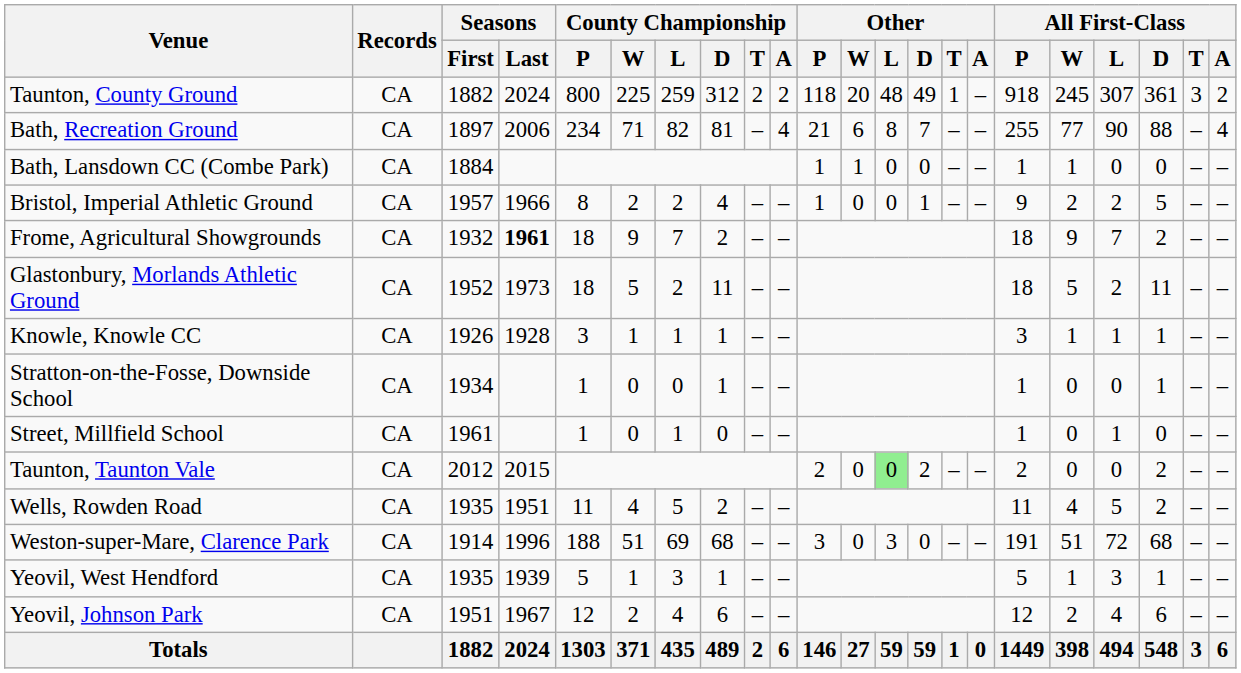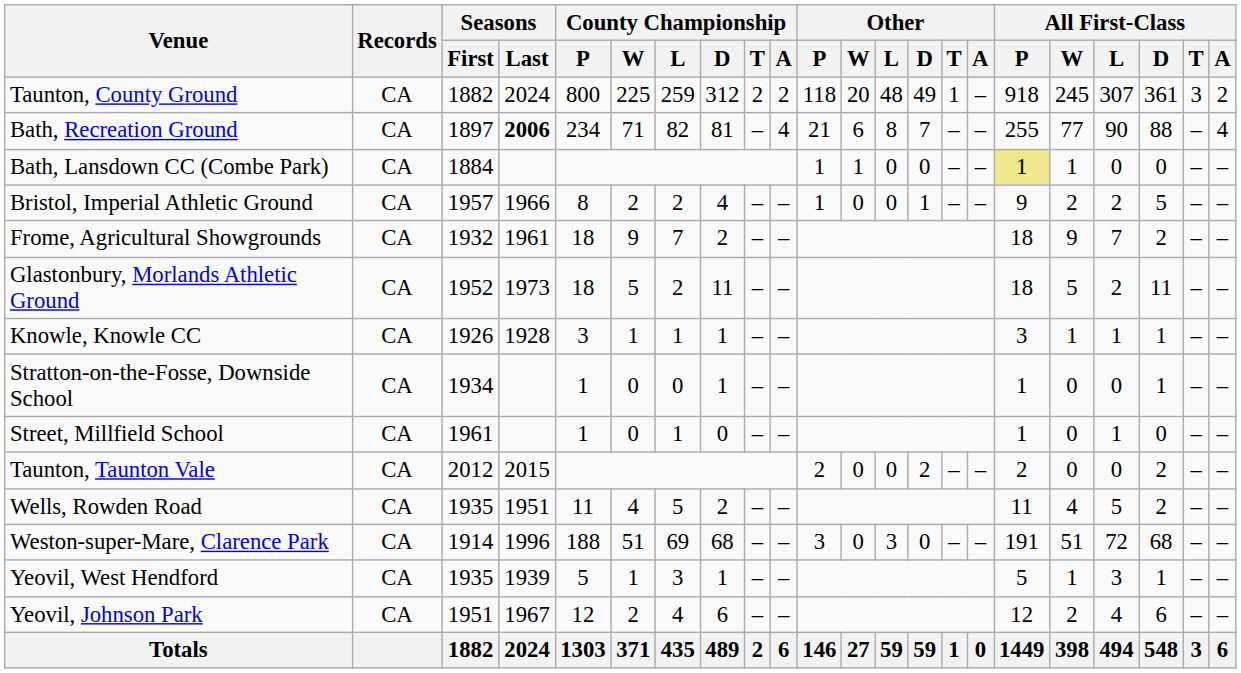(527, 130) normal -> (527, 130) bold
(1022, 166) no background -> (1022, 166) khaki background
(527, 238) bold -> (527, 238) normal
(891, 469) lightgreen background -> (891, 469) no background
